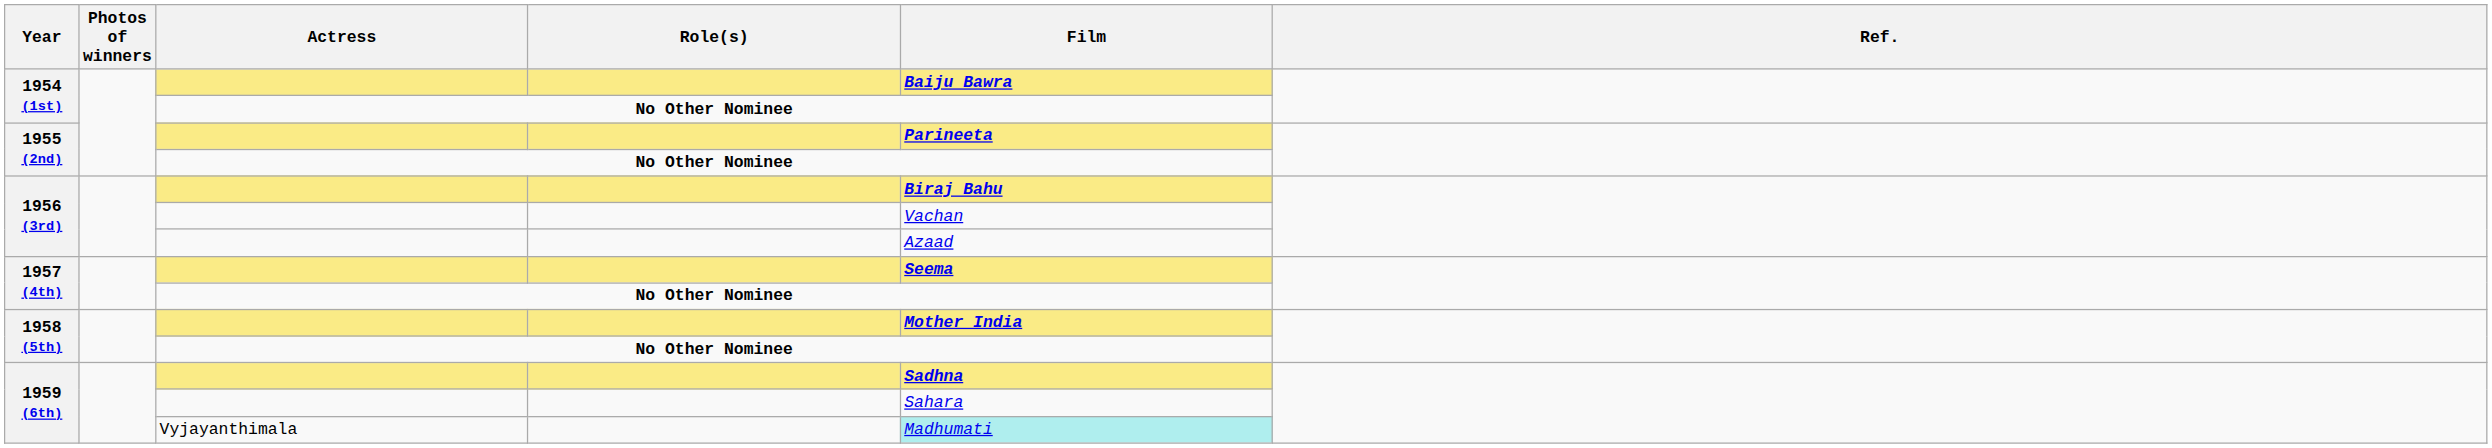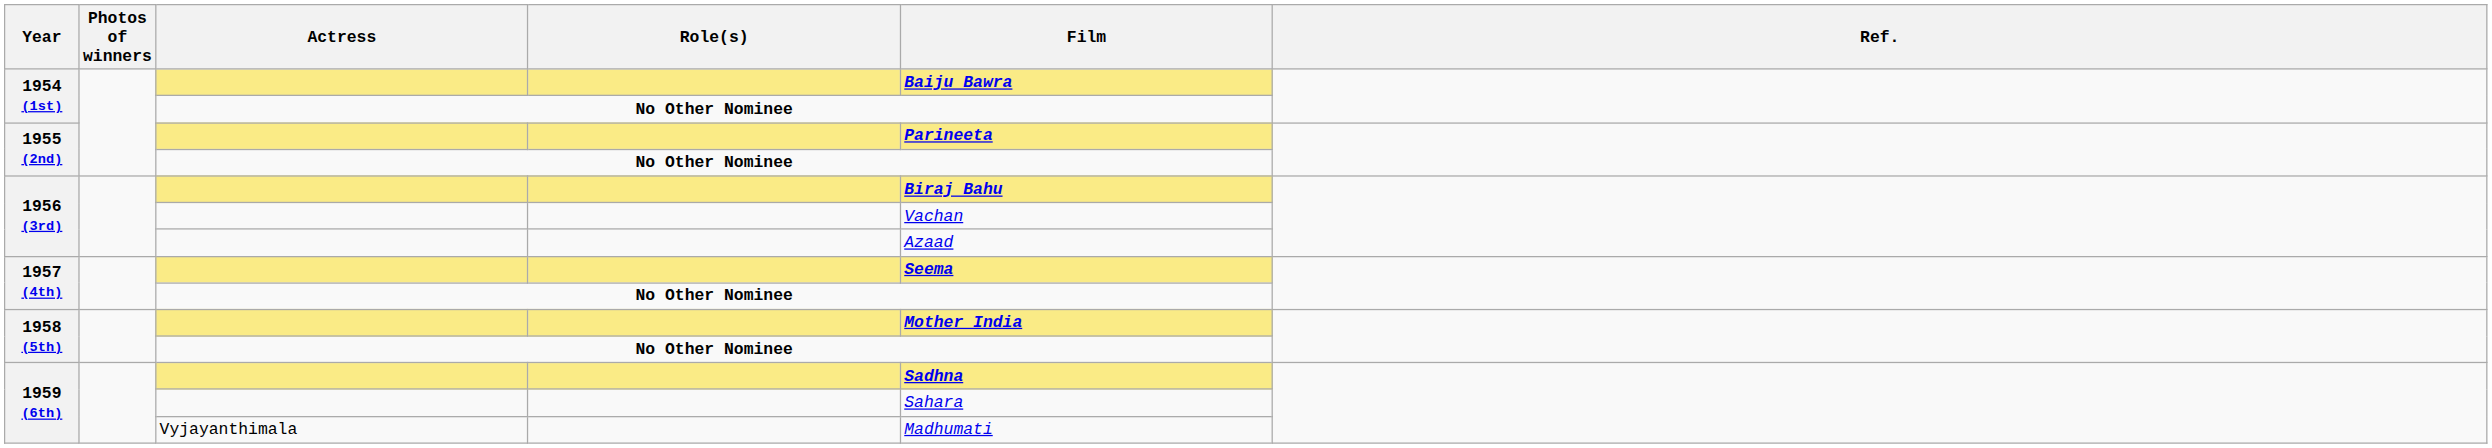(948, 430) paleturquoise background -> (948, 430) no background
